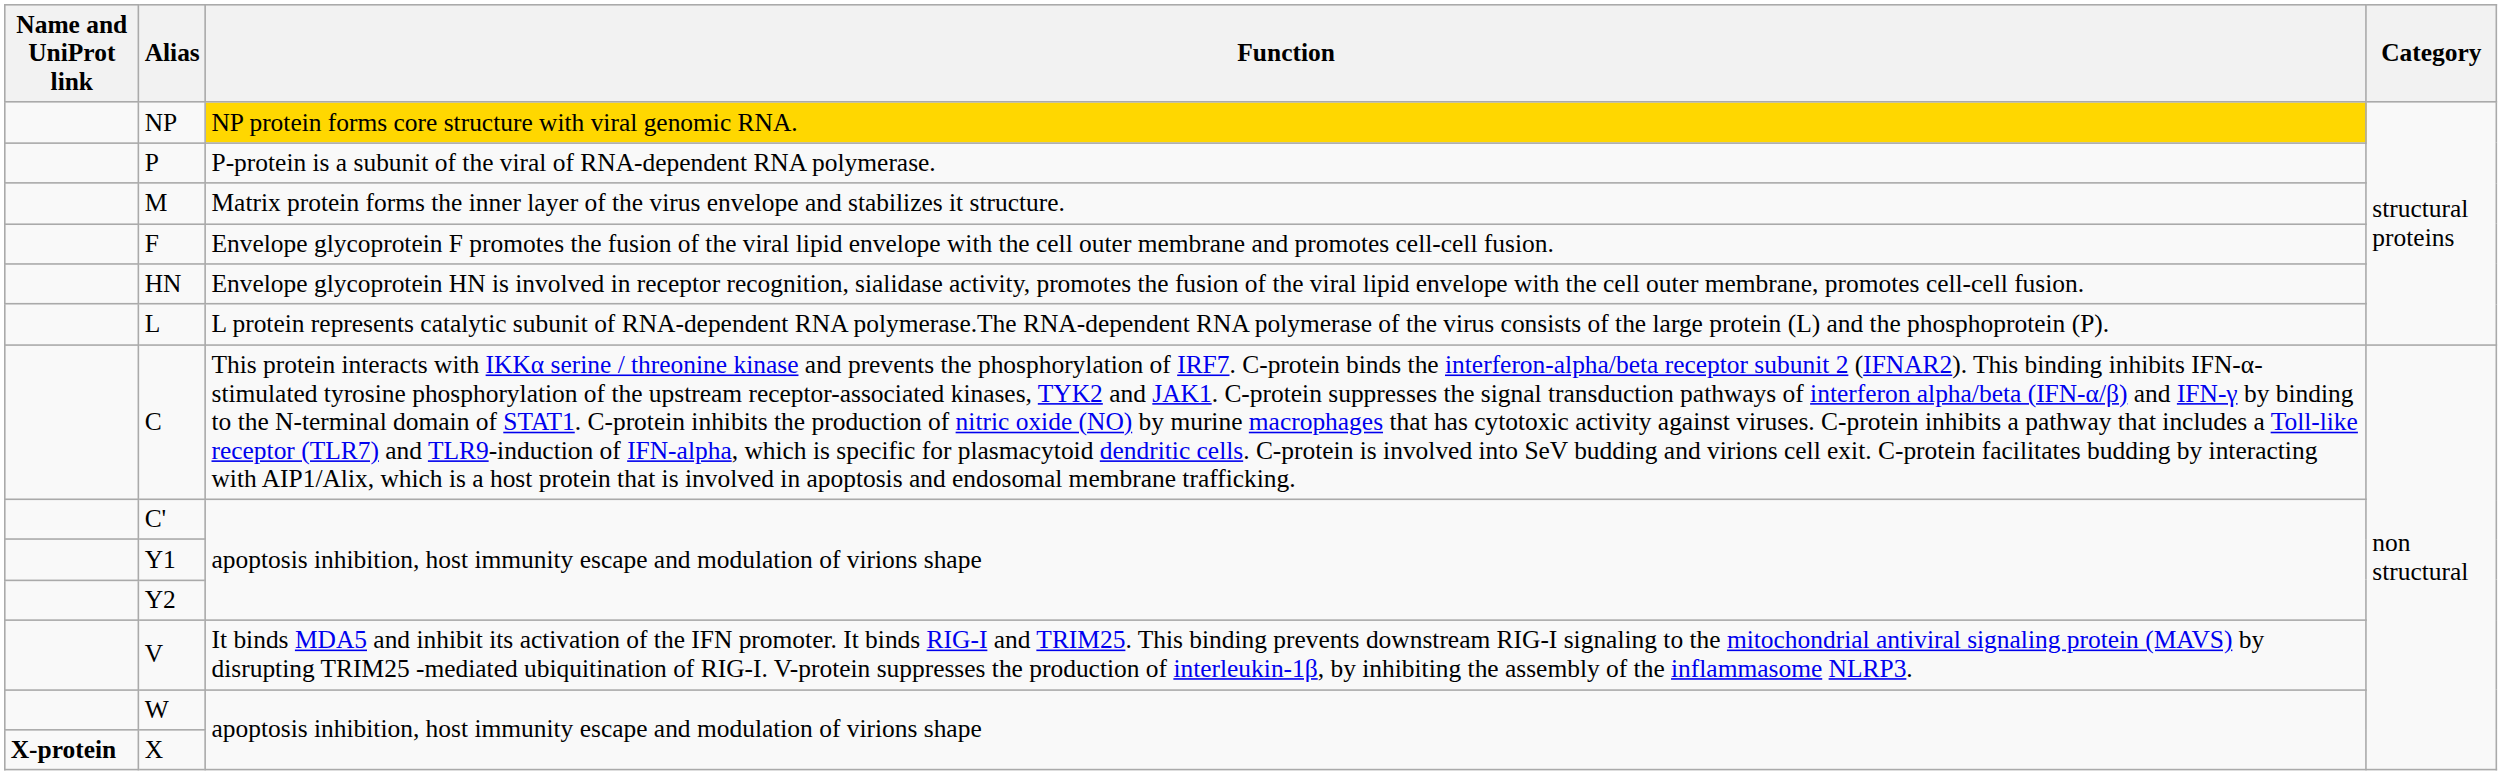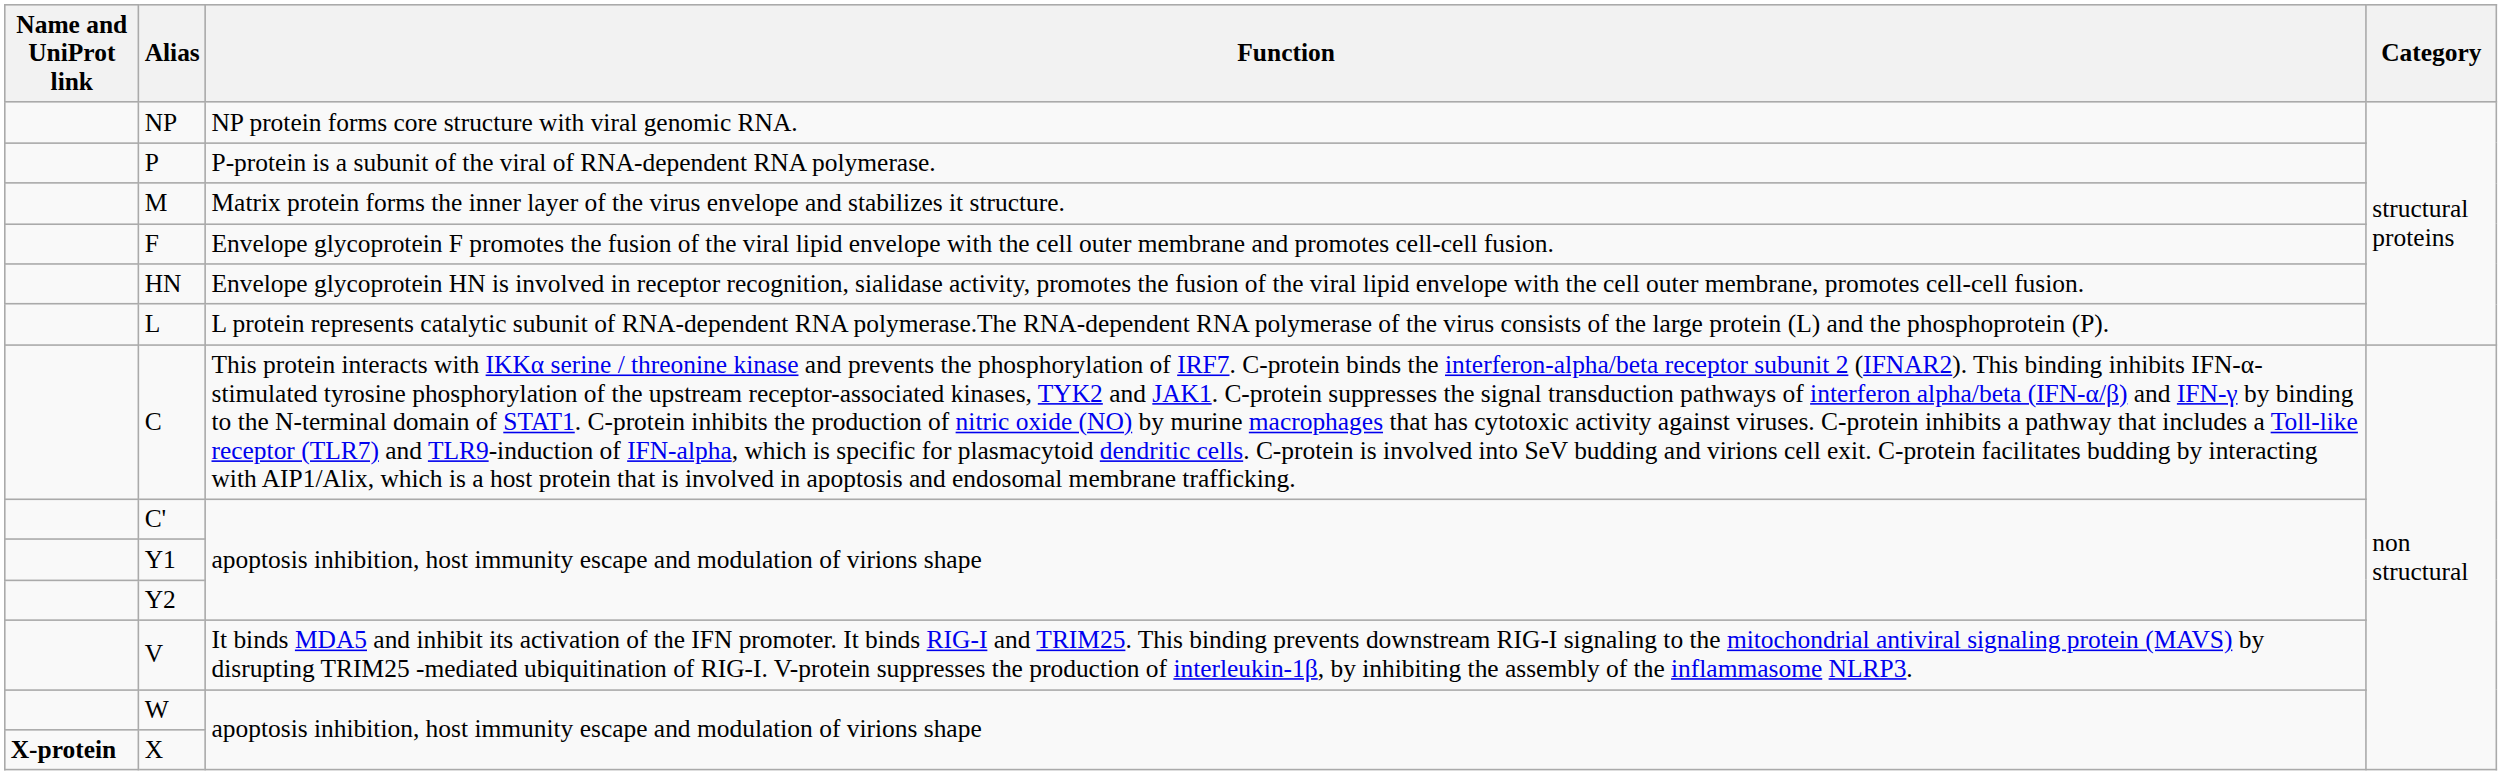(505, 122) gold background -> (505, 122) no background
